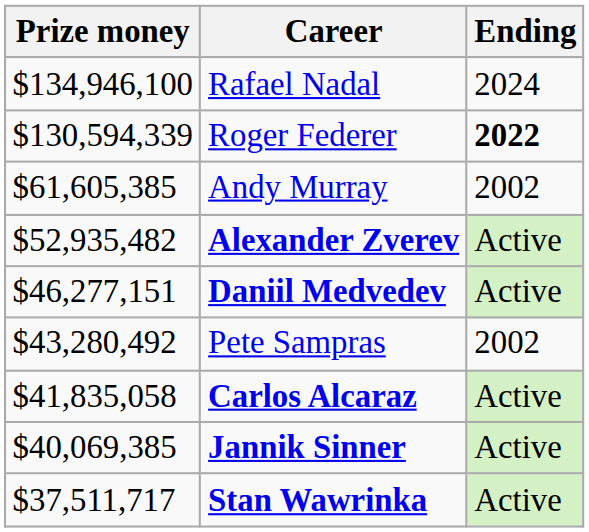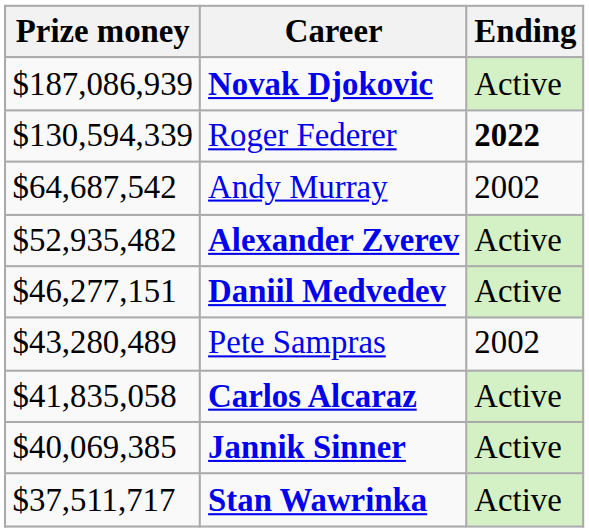+ row: (321, 83)
- row: (294, 83)
(95, 187) $61,605,385 -> (95, 187) $64,687,542
(95, 343) $43,280,492 -> (95, 343) $43,280,489
